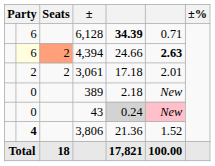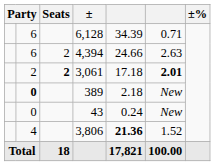(129, 33) bold -> (129, 33) normal
(34, 53) lightyellow background -> (34, 53) no background
(67, 53) lightsalmon background -> (67, 53) no background
(171, 53) bold -> (171, 53) normal
(67, 72) normal -> (67, 72) bold
(171, 72) normal -> (171, 72) bold
(34, 92) normal -> (34, 92) bold
(132, 111) lightgrey background -> (132, 111) no background
(171, 111) pink background -> (171, 111) no background
(34, 131) bold -> (34, 131) normal
(129, 131) normal -> (129, 131) bold
